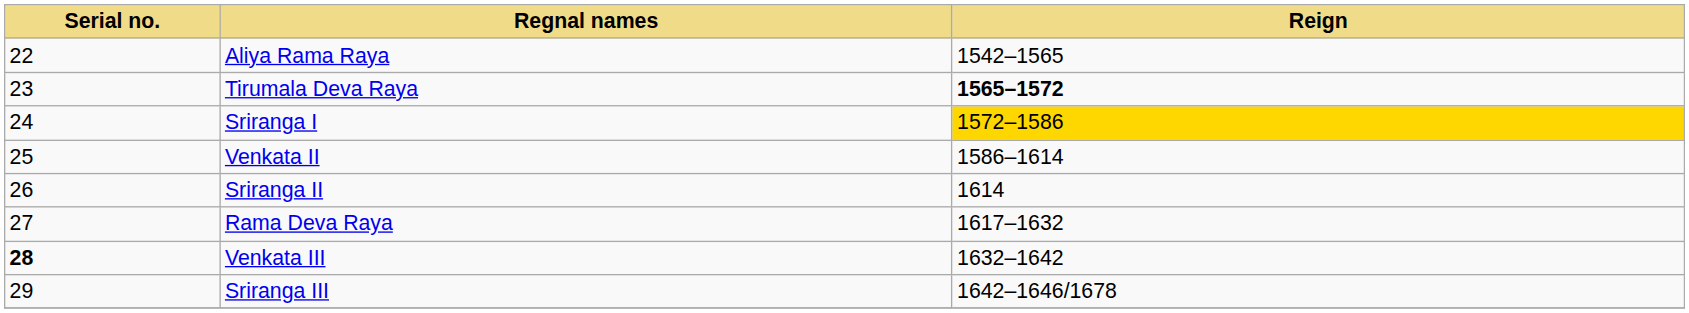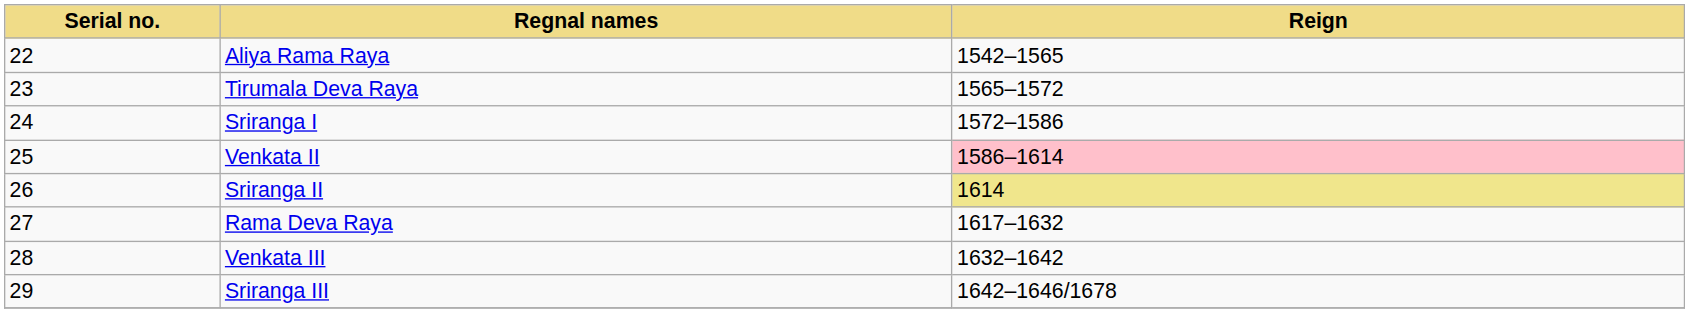(1010, 88) bold -> (1010, 88) normal
(1010, 122) gold background -> (1010, 122) no background
(1010, 156) no background -> (1010, 156) pink background
(981, 190) no background -> (981, 190) khaki background
(21, 257) bold -> (21, 257) normal
